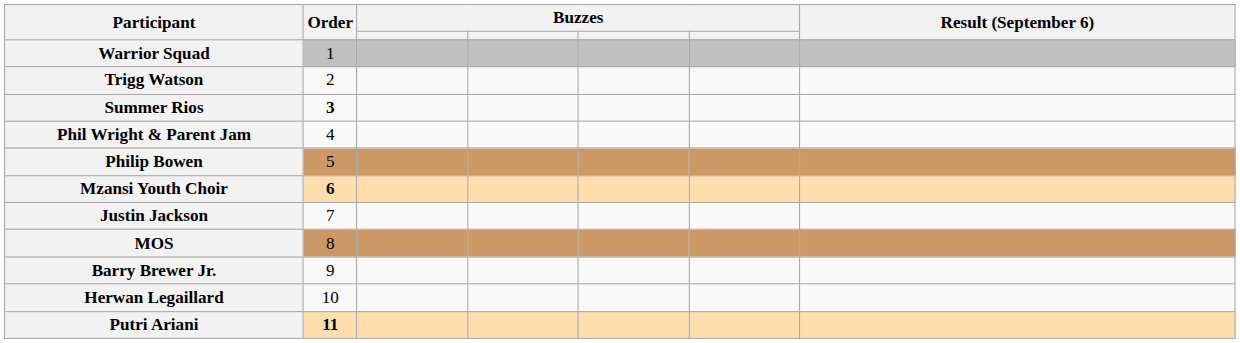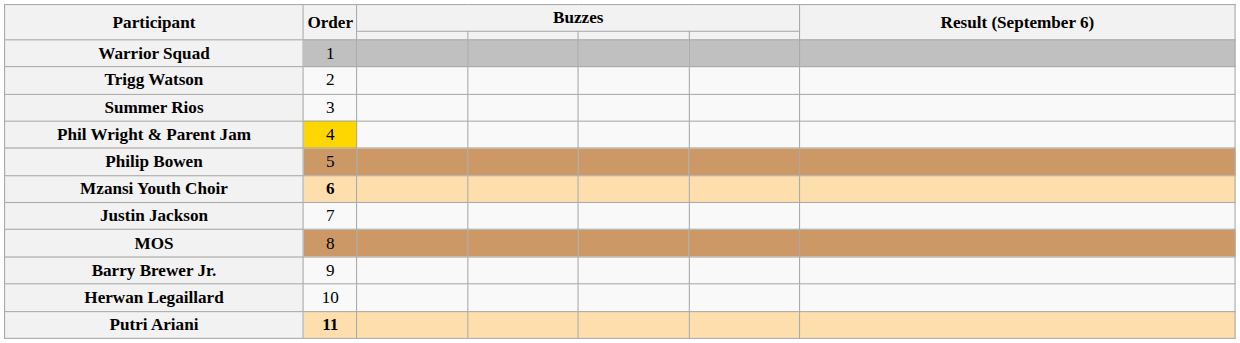(330, 107) bold -> (330, 107) normal
(330, 134) no background -> (330, 134) gold background
